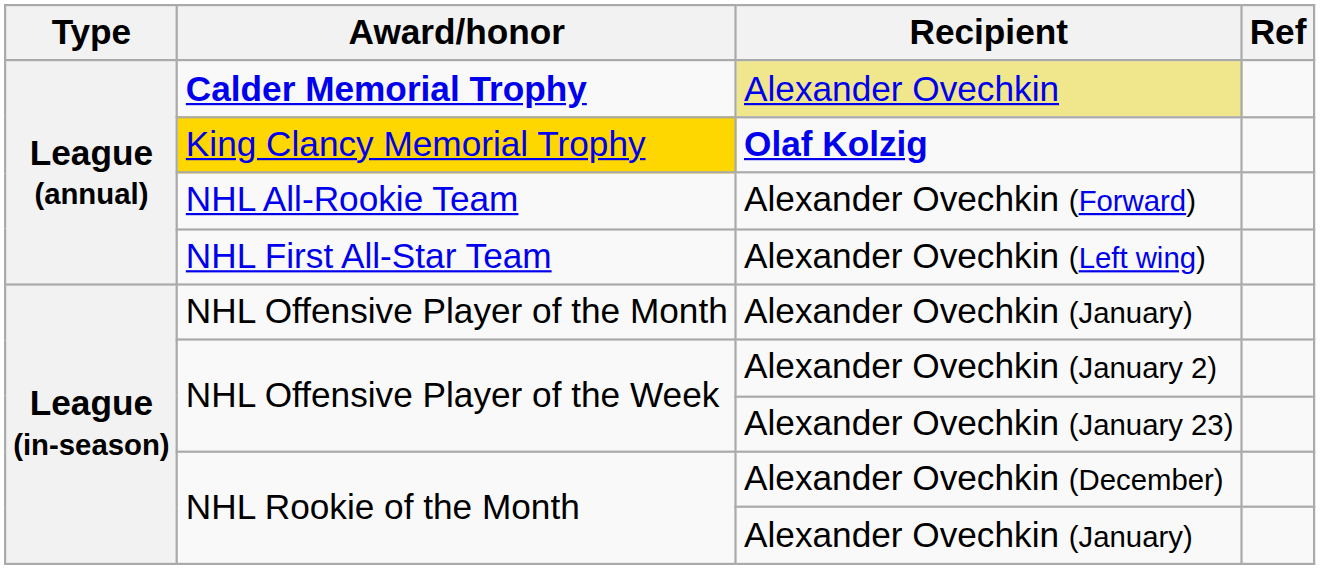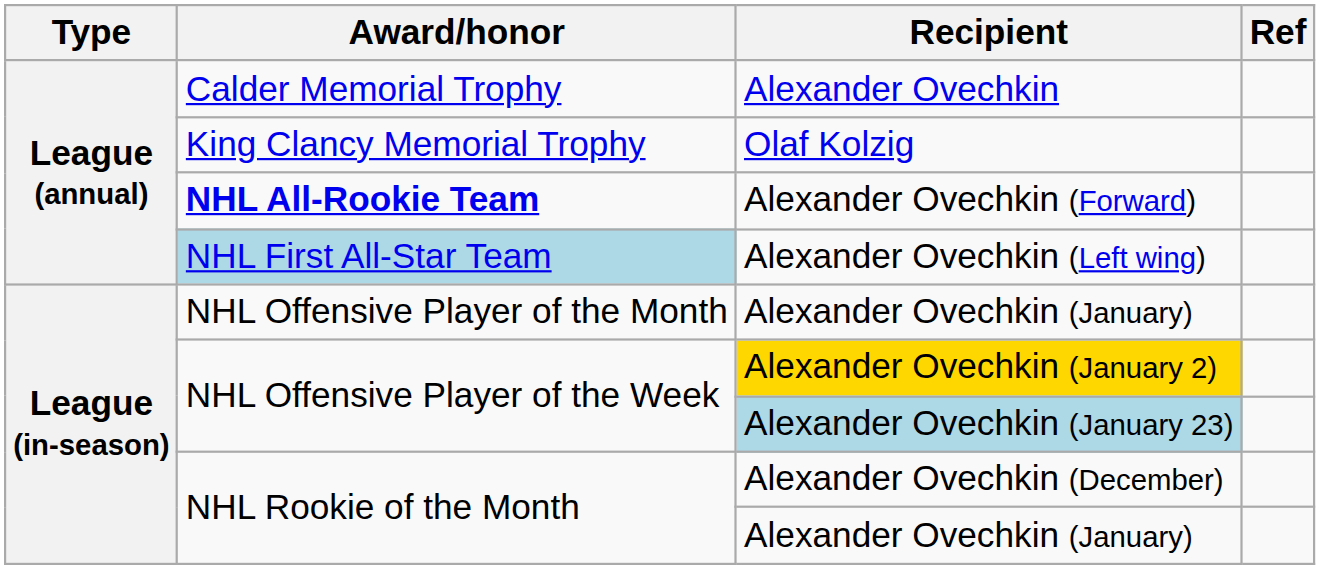(386, 88) bold -> (374, 88) normal
(902, 88) khaki background -> (902, 88) no background
(416, 144) gold background -> (416, 144) no background
(836, 144) bold -> (829, 144) normal
(352, 199) normal -> (363, 199) bold
(369, 255) no background -> (369, 255) lightblue background
(981, 367) no background -> (981, 367) gold background
(989, 423) no background -> (989, 423) lightblue background
